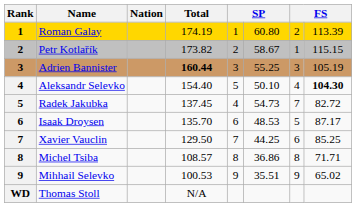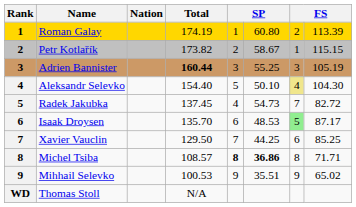(297, 85) no background -> (297, 85) khaki background
(328, 85) bold -> (328, 85) normal
(297, 121) no background -> (297, 121) lightgreen background
(236, 157) normal -> (236, 157) bold
(267, 157) normal -> (267, 157) bold
